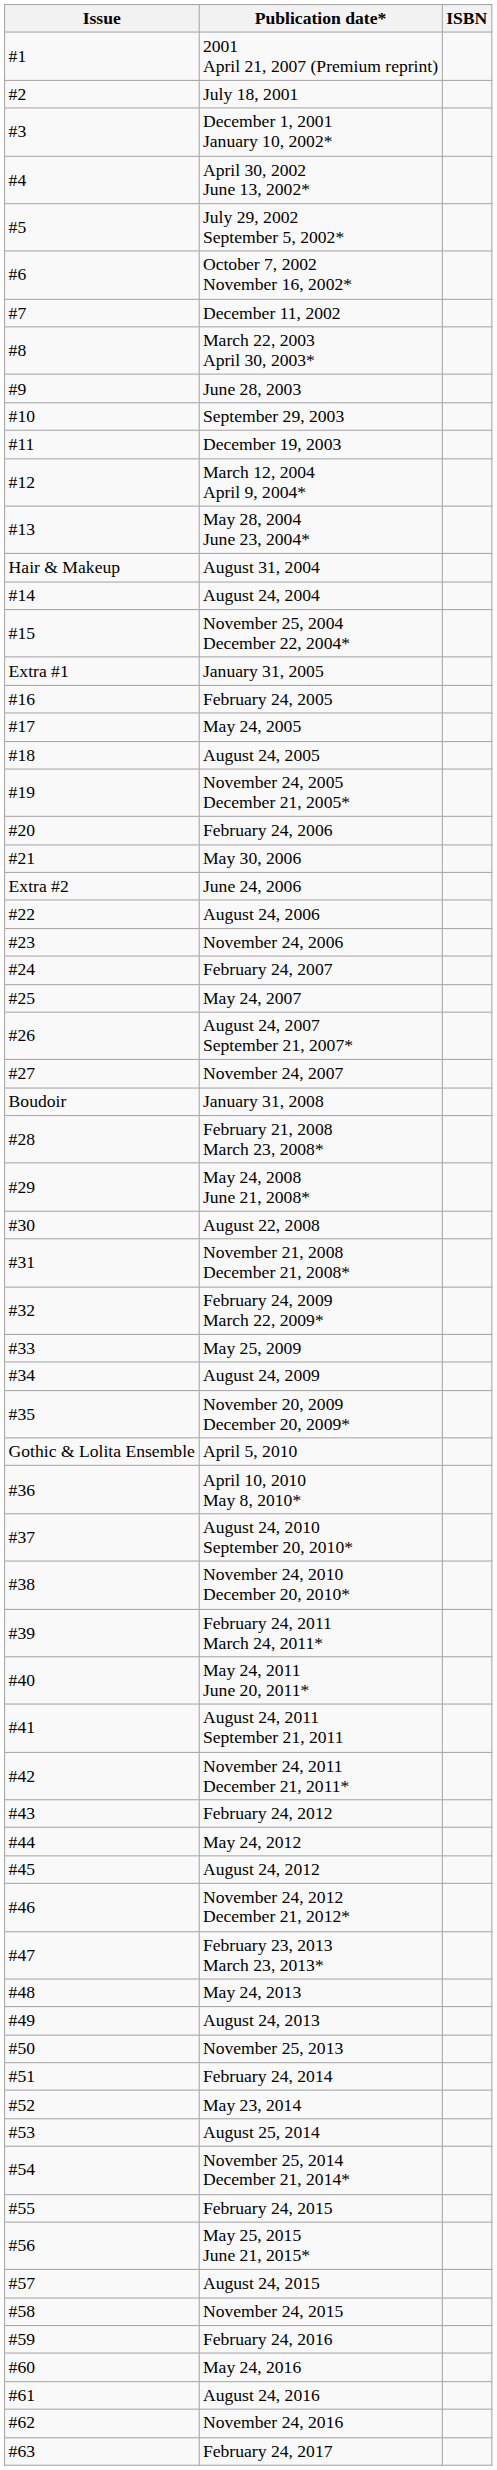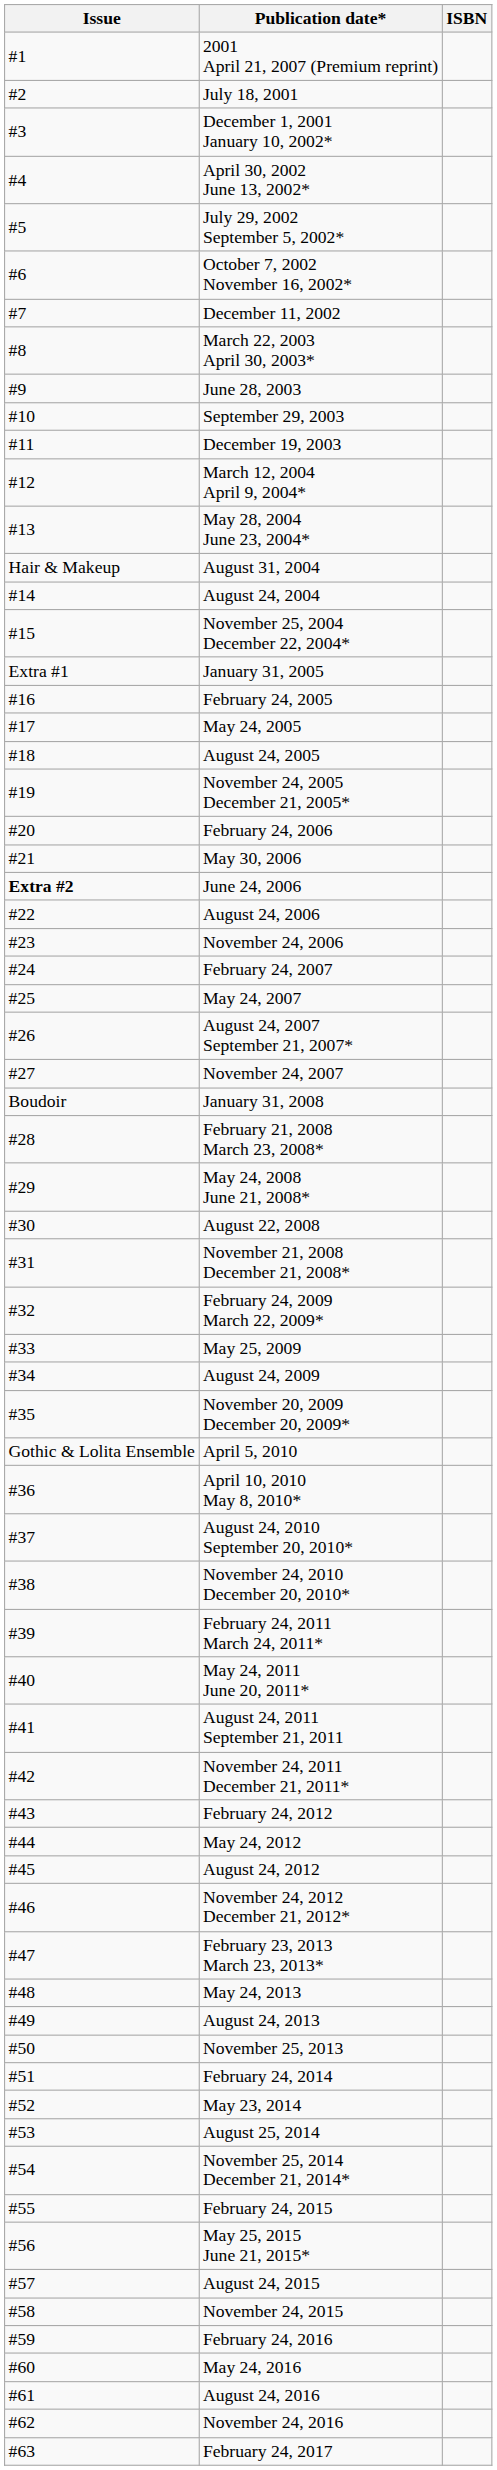(39, 886) normal -> (41, 886) bold
